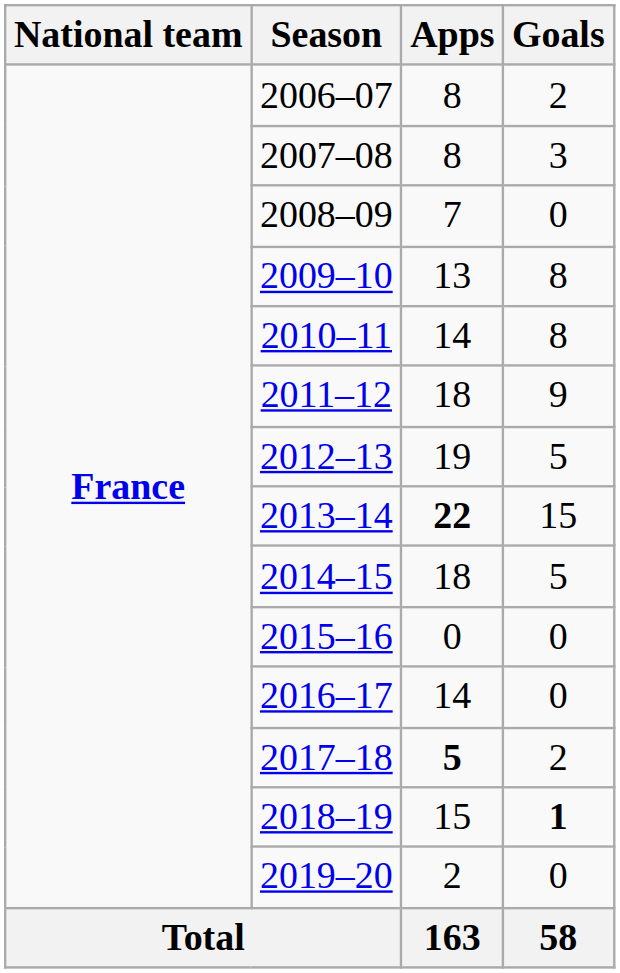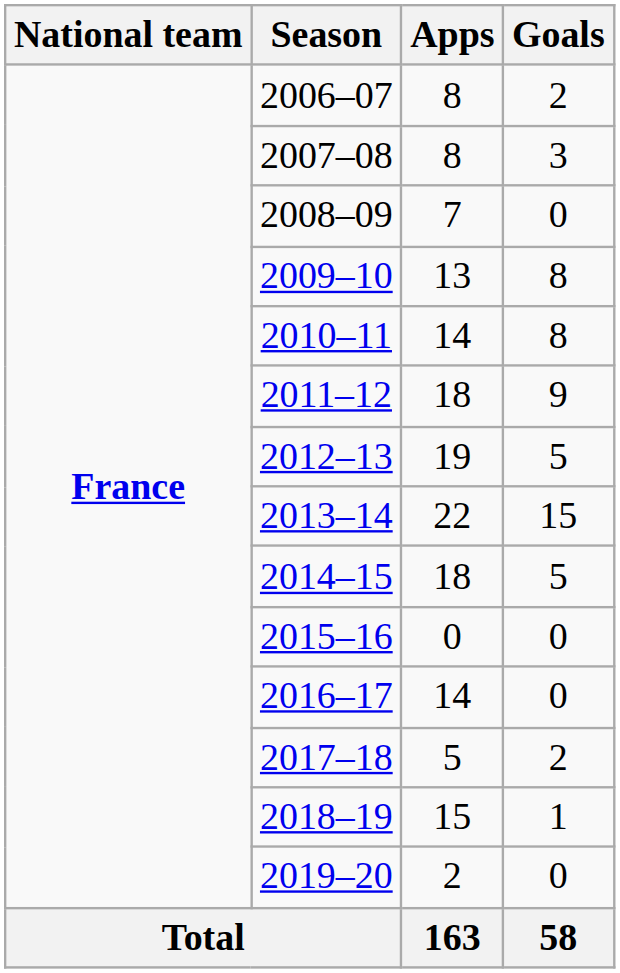(452, 515) bold -> (452, 515) normal
(452, 756) bold -> (452, 756) normal
(558, 816) bold -> (558, 816) normal
